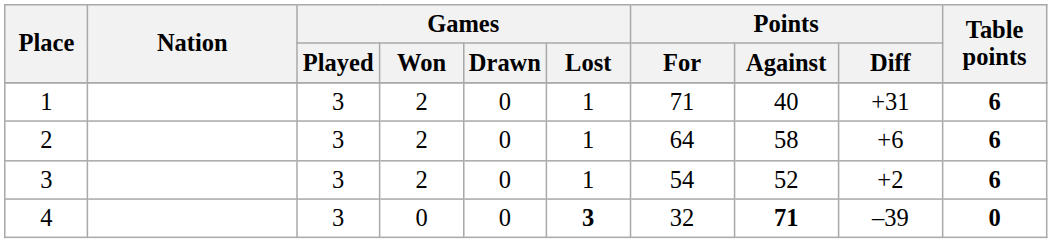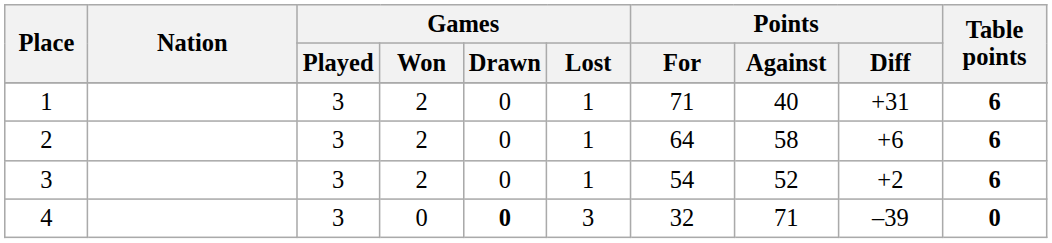(505, 218) normal -> (505, 218) bold
(588, 218) bold -> (588, 218) normal
(786, 218) bold -> (786, 218) normal
